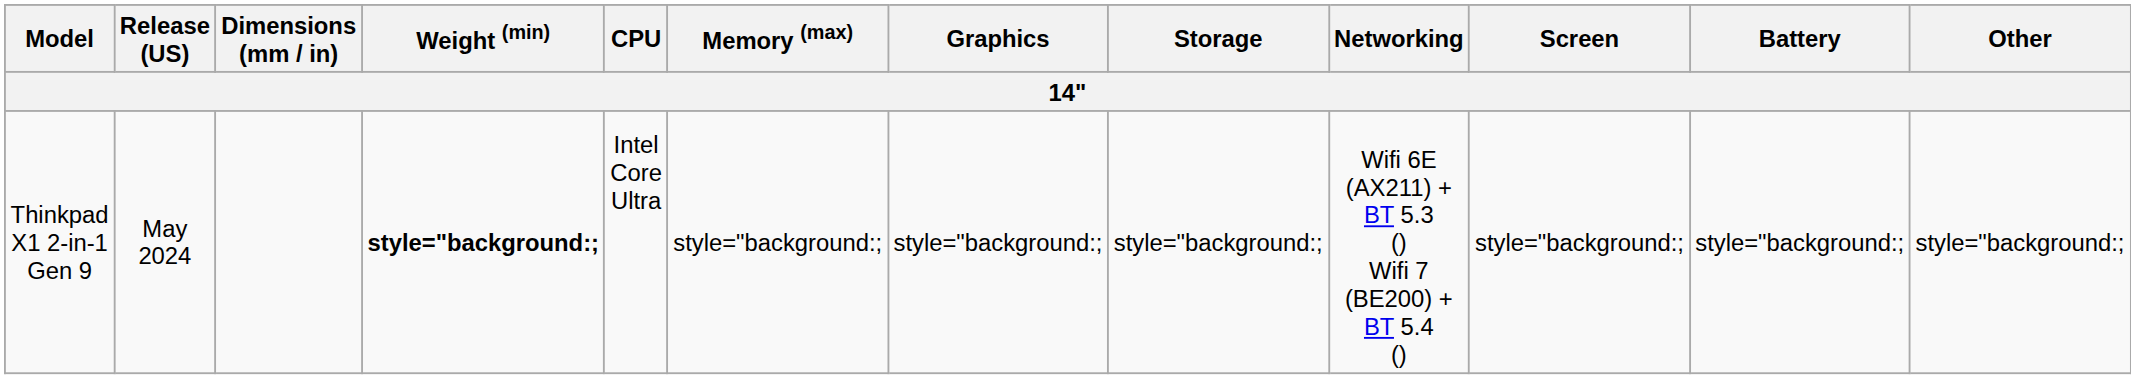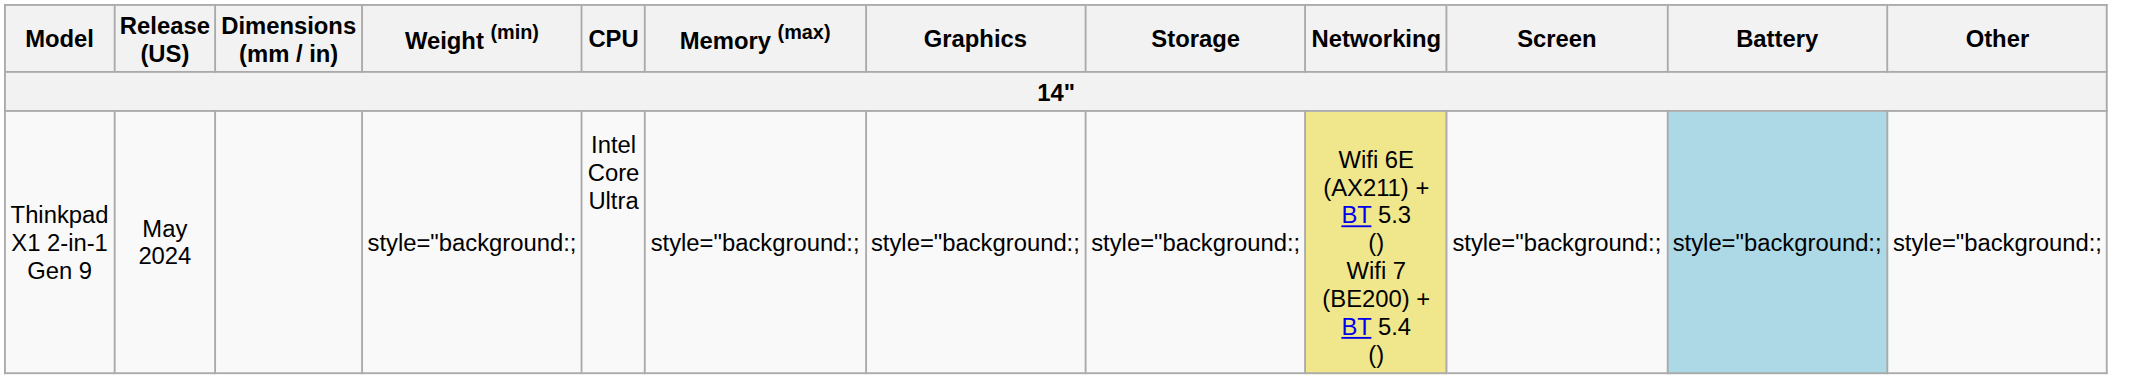(483, 242) bold -> (472, 242) normal
(1399, 256) no background -> (1376, 256) khaki background
(1800, 242) no background -> (1777, 242) lightblue background
